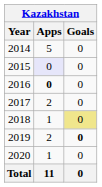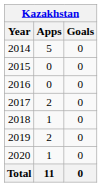(49, 66) lavender background -> (49, 66) no background
(49, 84) bold -> (49, 84) normal
(80, 119) khaki background -> (80, 119) no background
(80, 137) bold -> (80, 137) normal
